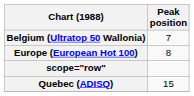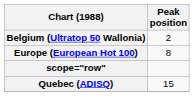(168, 38) 7 -> (168, 38) 2
